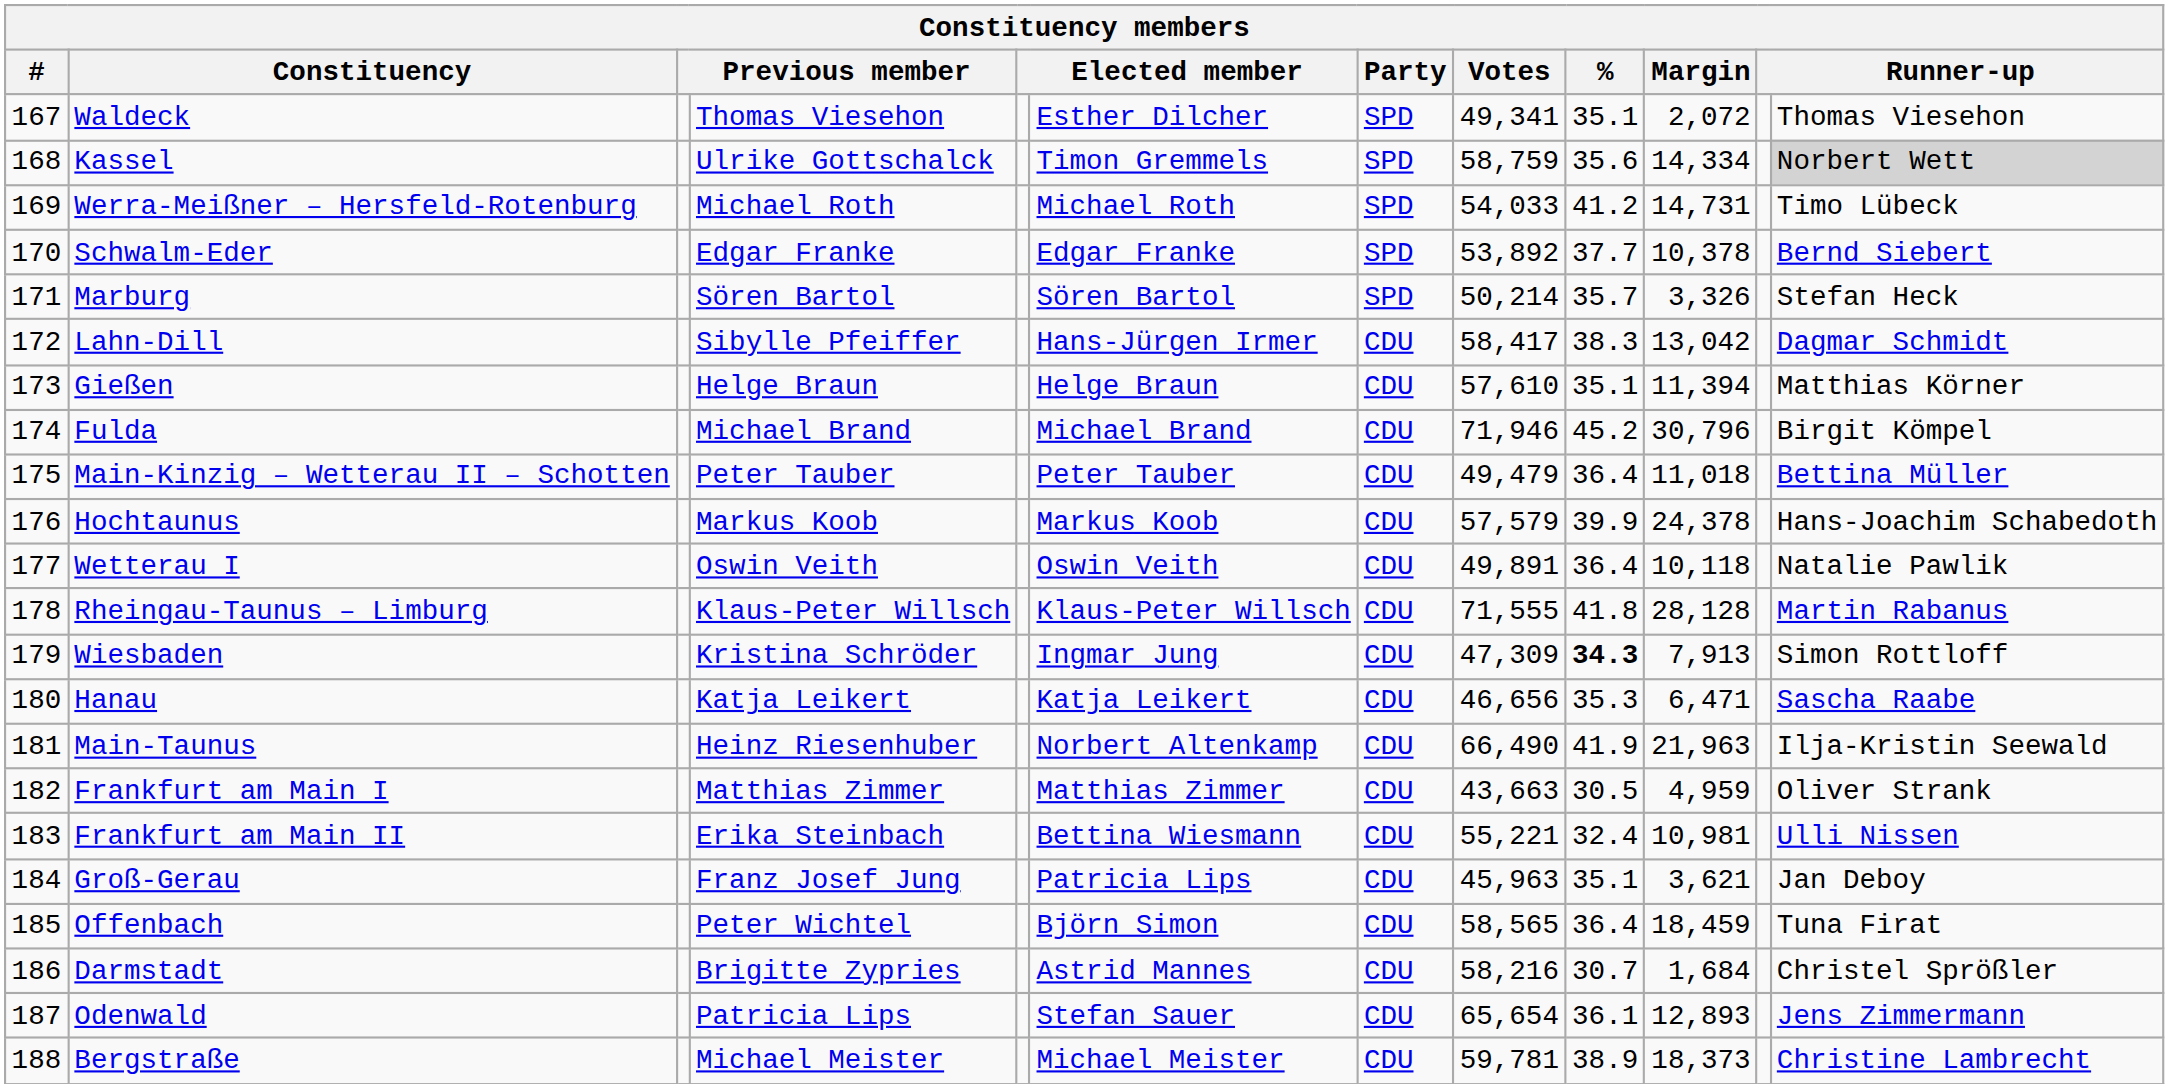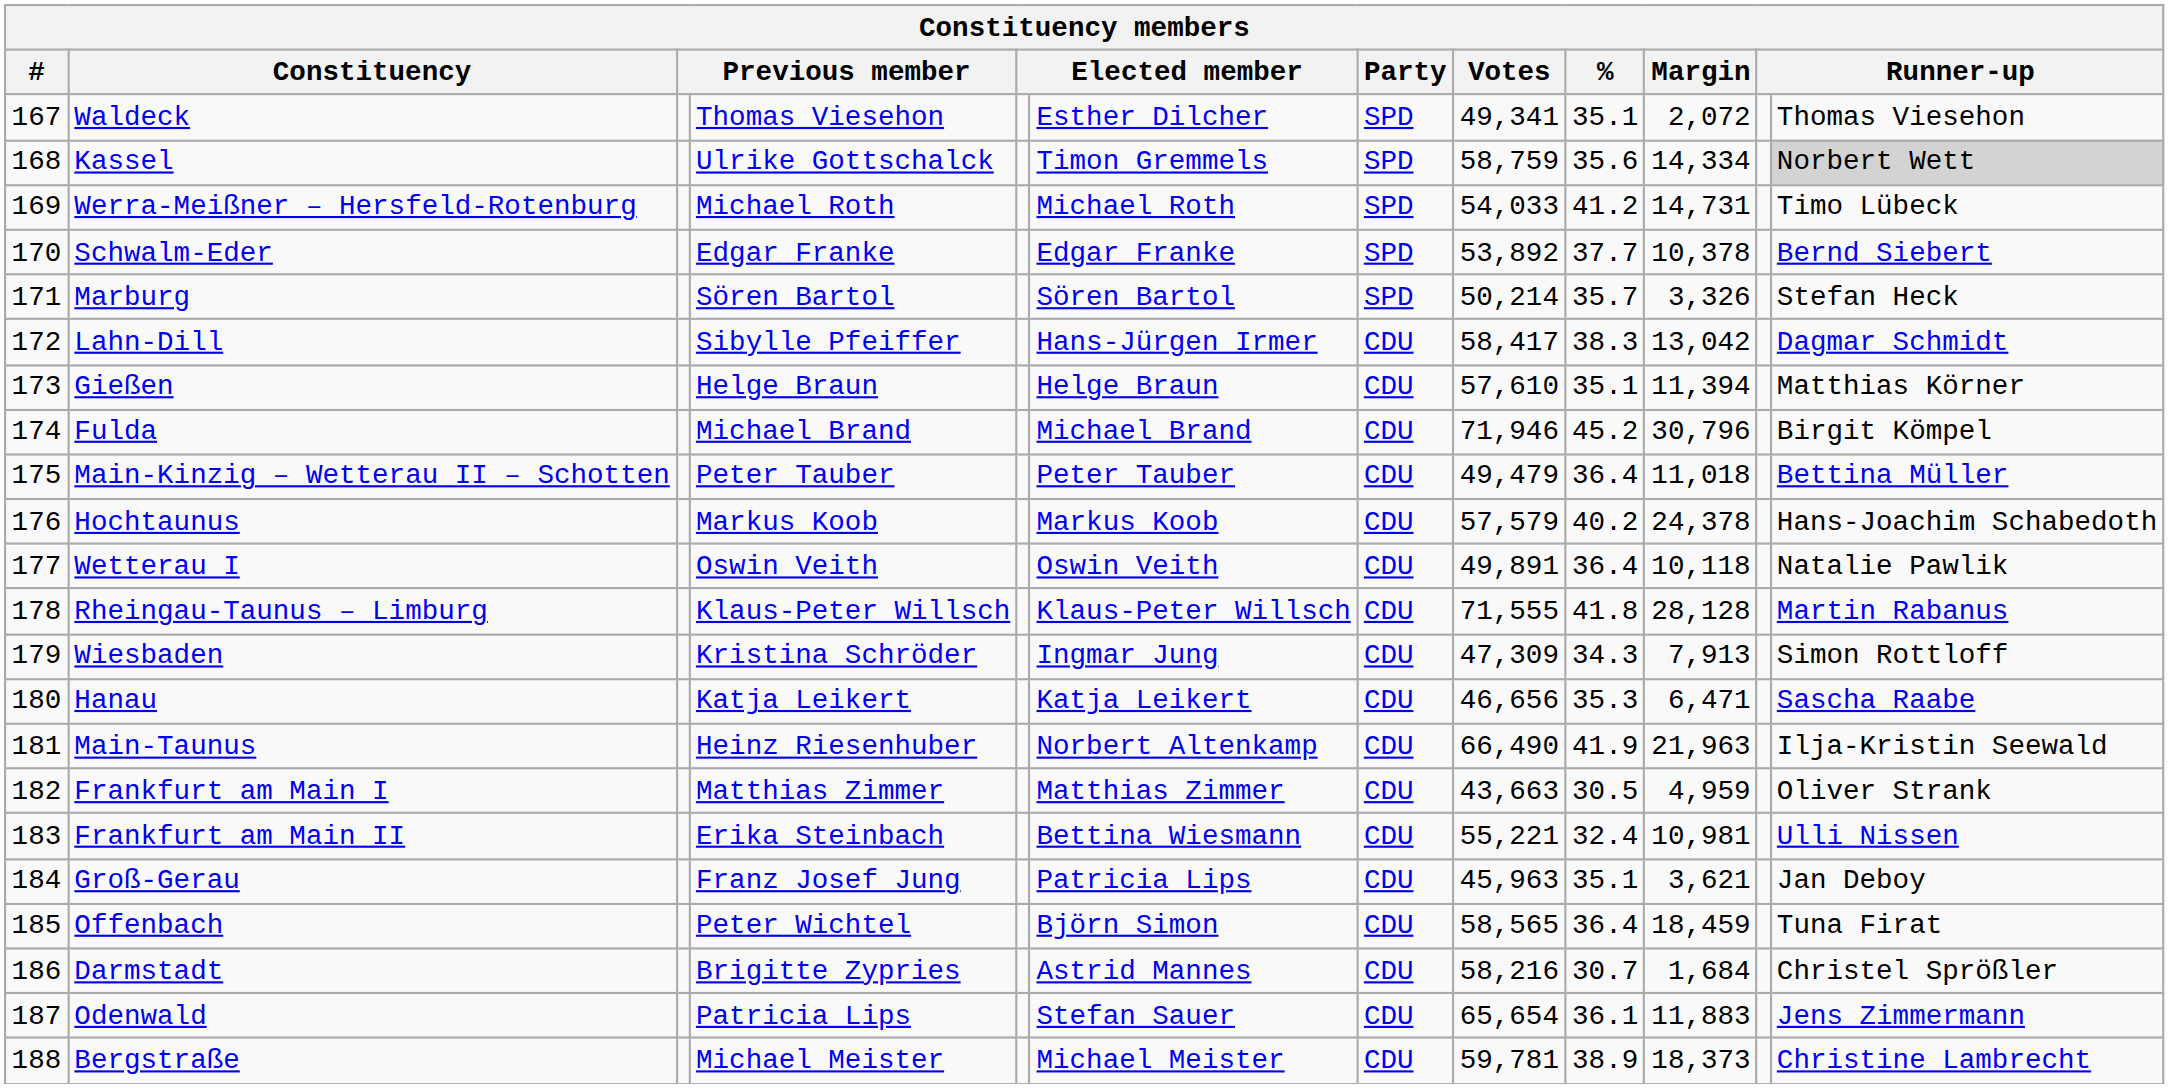(1605, 522) 39.9 -> (1605, 522) 40.2
(1605, 656) bold -> (1605, 656) normal
(1701, 1016) 12,893 -> (1701, 1016) 11,883
